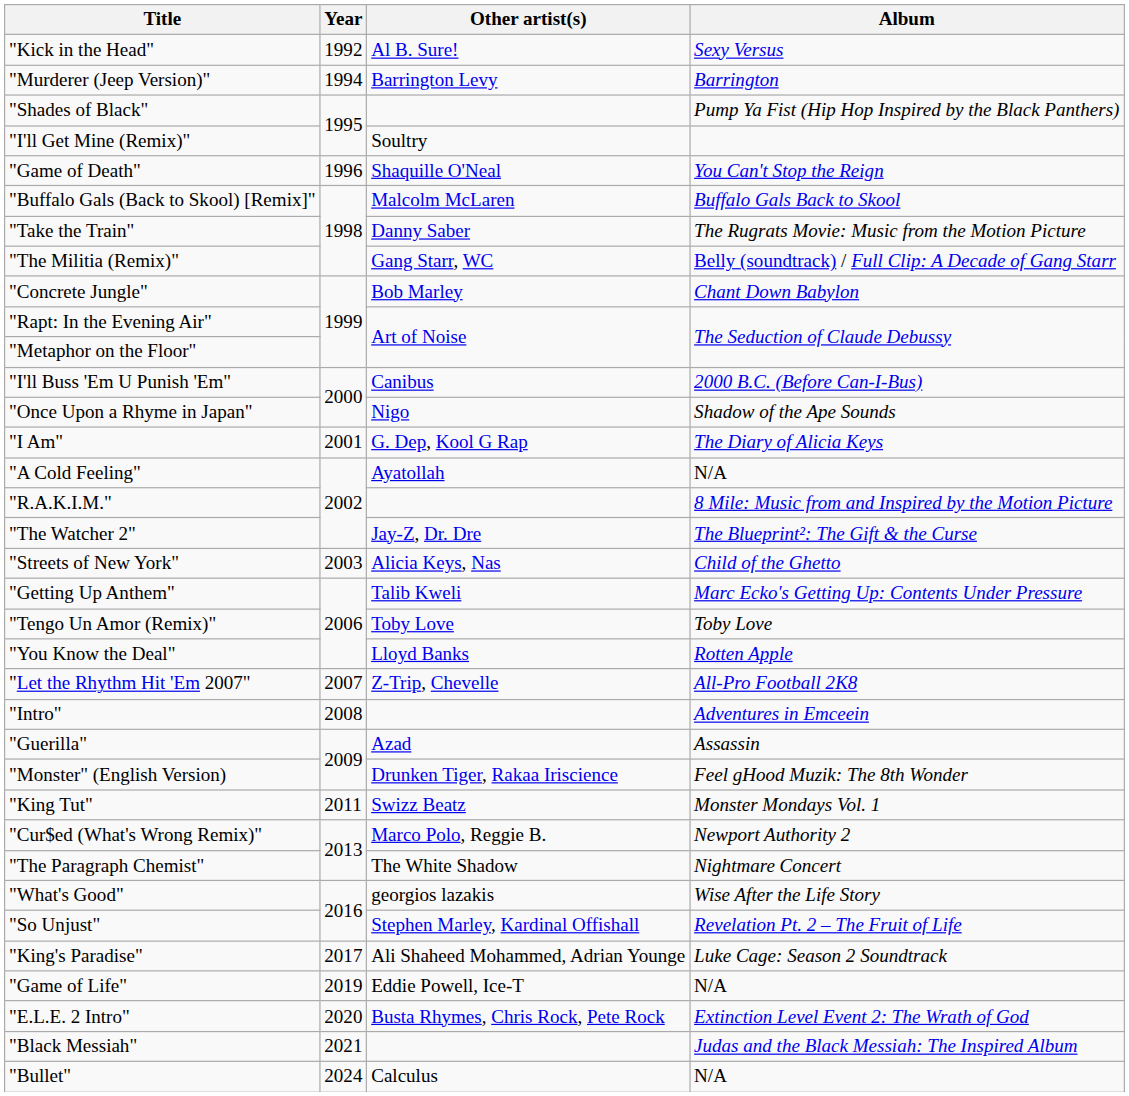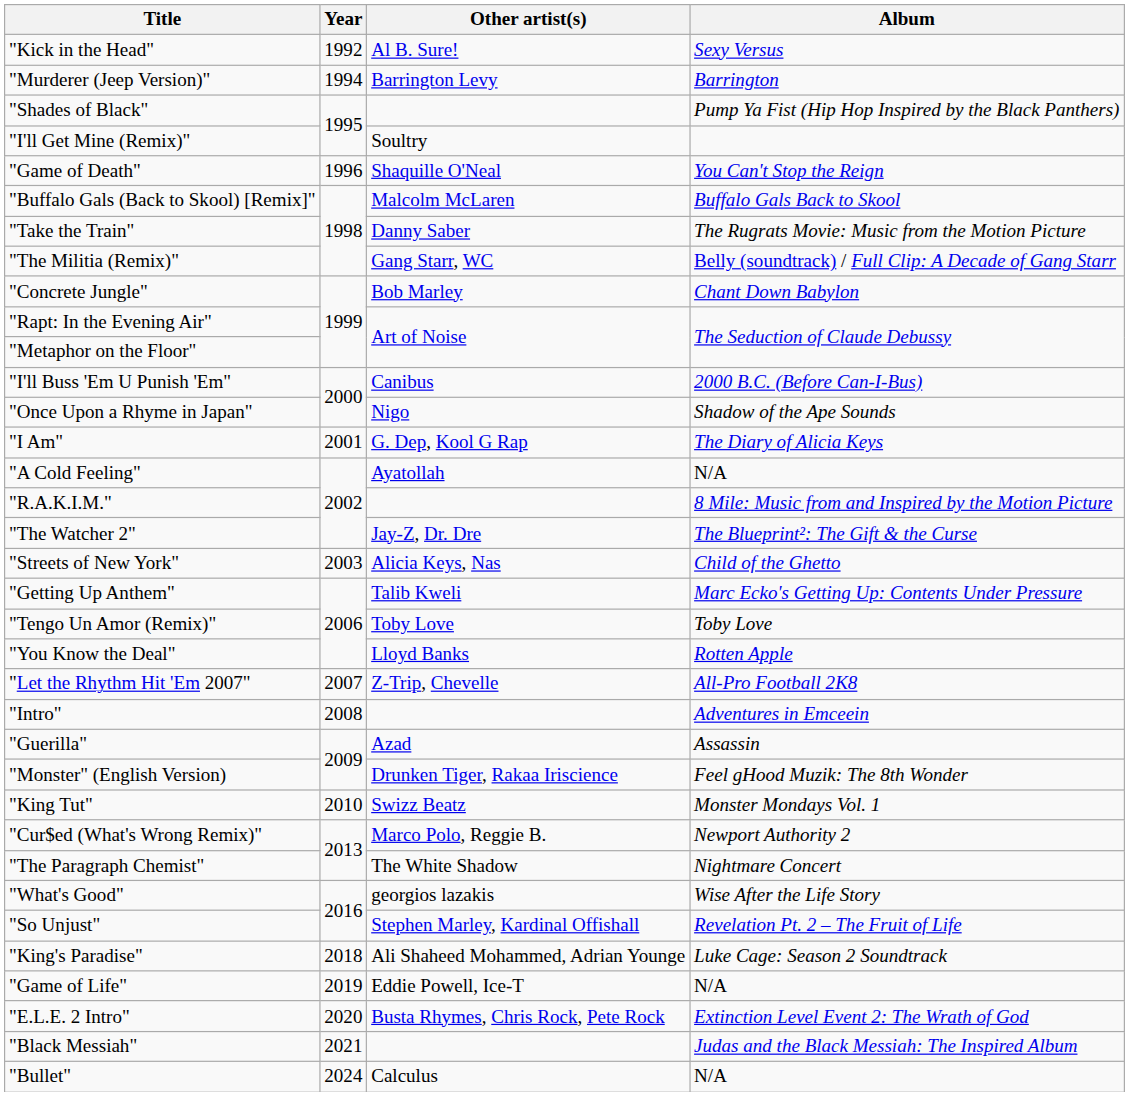(343, 804) 2011 -> (343, 804) 2010
(343, 955) 2017 -> (343, 955) 2018
